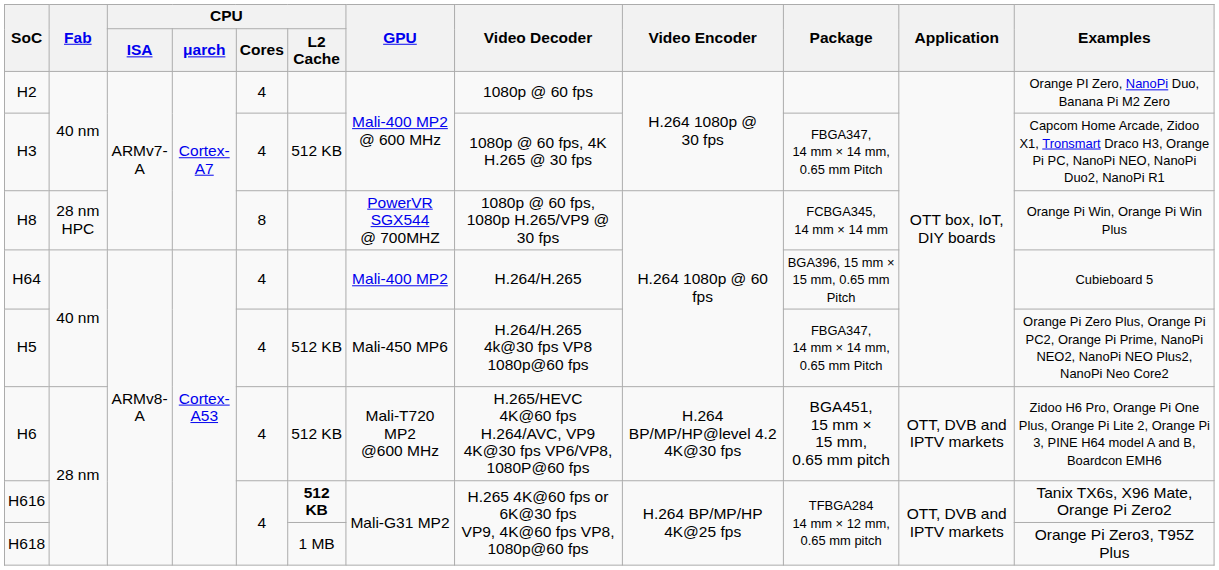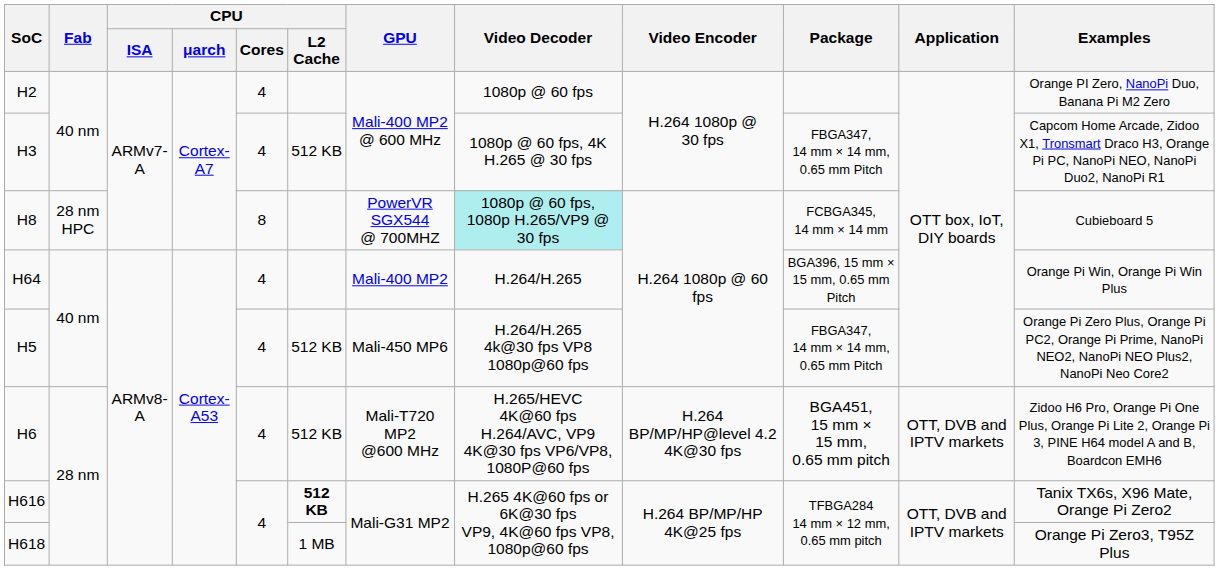(538, 220) no background -> (538, 220) paleturquoise background
(1114, 220) Orange Pi Win, Orange Pi Win Plus -> (1114, 220) Cubieboard 5
(1114, 280) Cubieboard 5 -> (1114, 280) Orange Pi Win, Orange Pi Win Plus
